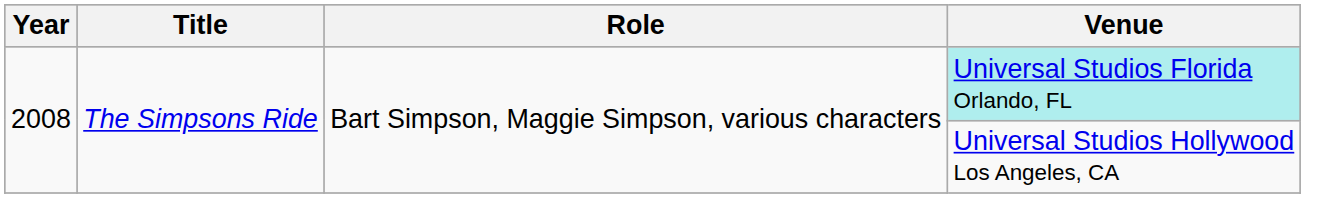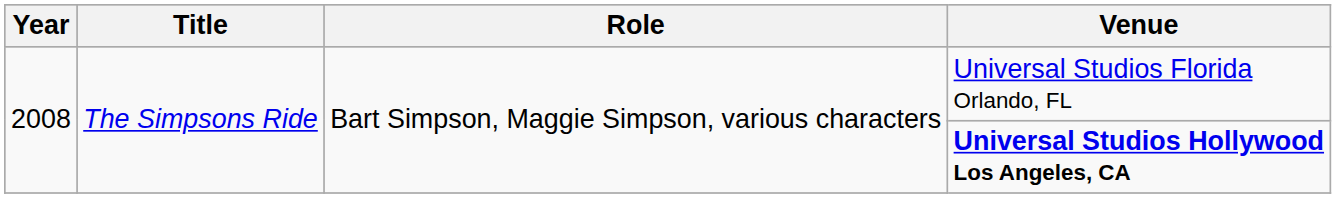(1103, 83) paleturquoise background -> (1103, 83) no background
(1124, 156) normal -> (1139, 156) bold
